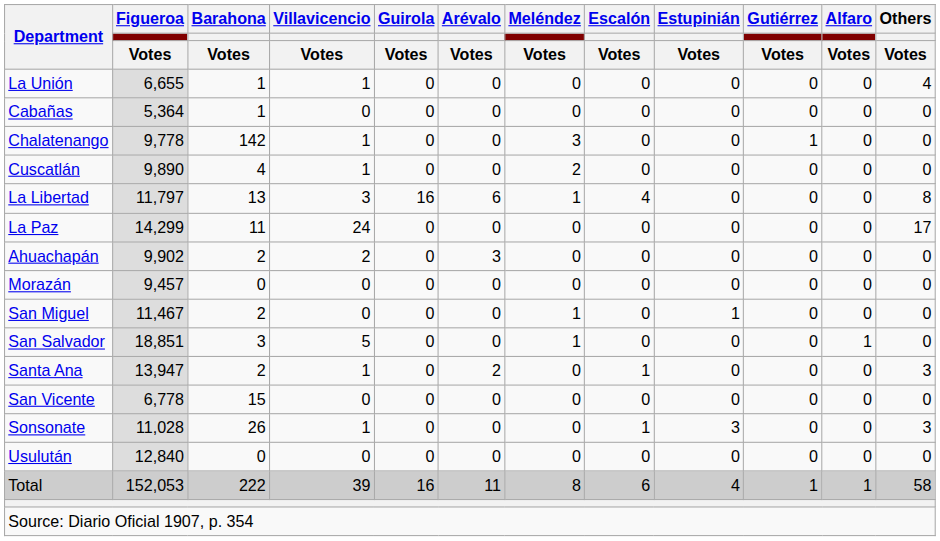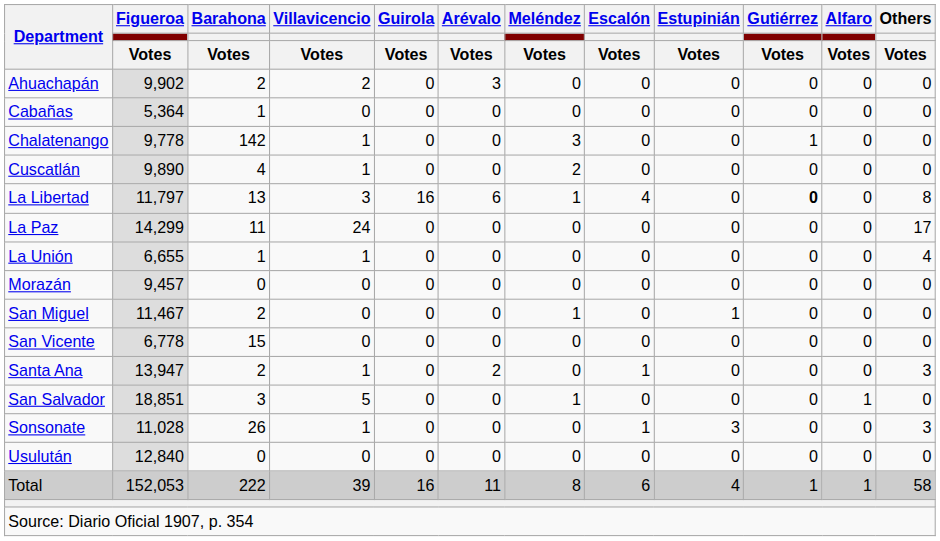rows swapped: (53, 256) <-> (40, 83)
(814, 198) normal -> (814, 198) bold
rows swapped: (57, 342) <-> (52, 399)
